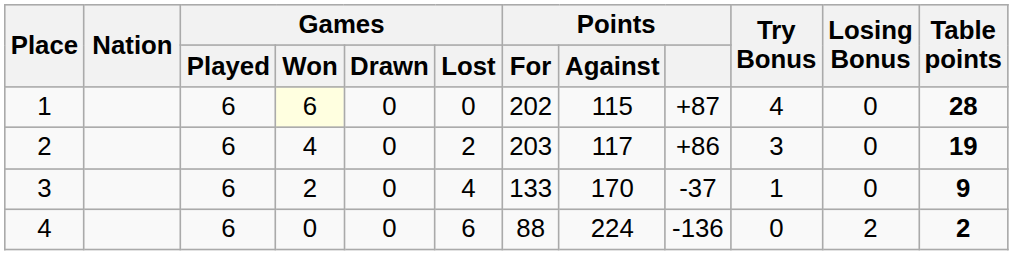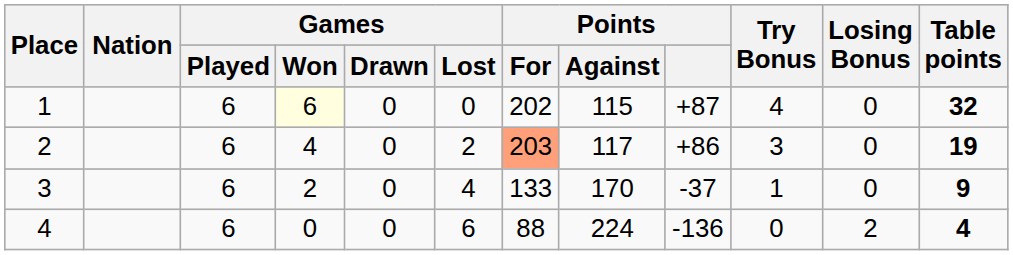(963, 106) 28 -> (963, 106) 32
(531, 147) no background -> (531, 147) lightsalmon background
(963, 229) 2 -> (963, 229) 4
